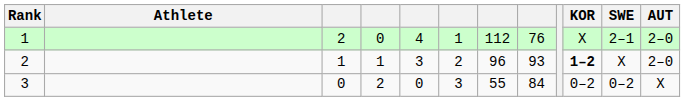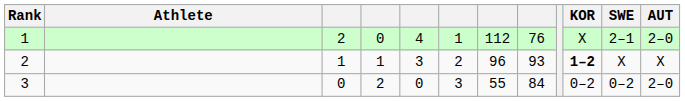(661, 62) 2–0 -> (661, 62) X
(661, 85) X -> (661, 85) 2–0
